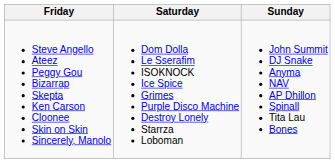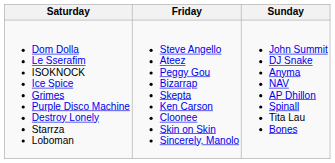columns swapped: (59, 12) <-> (177, 12)
